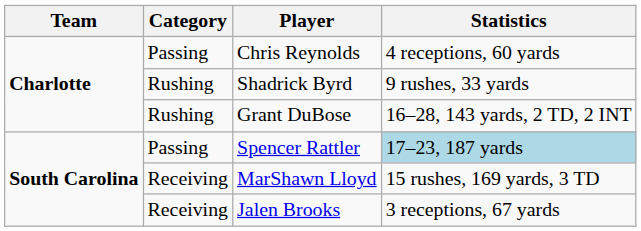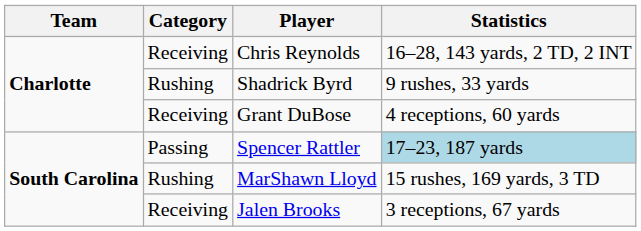(178, 52) Passing -> (188, 52) Receiving
(473, 52) 4 receptions, 60 yards -> (509, 52) 16–28, 143 yards, 2 TD, 2 INT
(181, 115) Rushing -> (188, 115) Receiving
(509, 115) 16–28, 143 yards, 2 TD, 2 INT -> (473, 115) 4 receptions, 60 yards
(188, 178) Receiving -> (181, 178) Rushing
